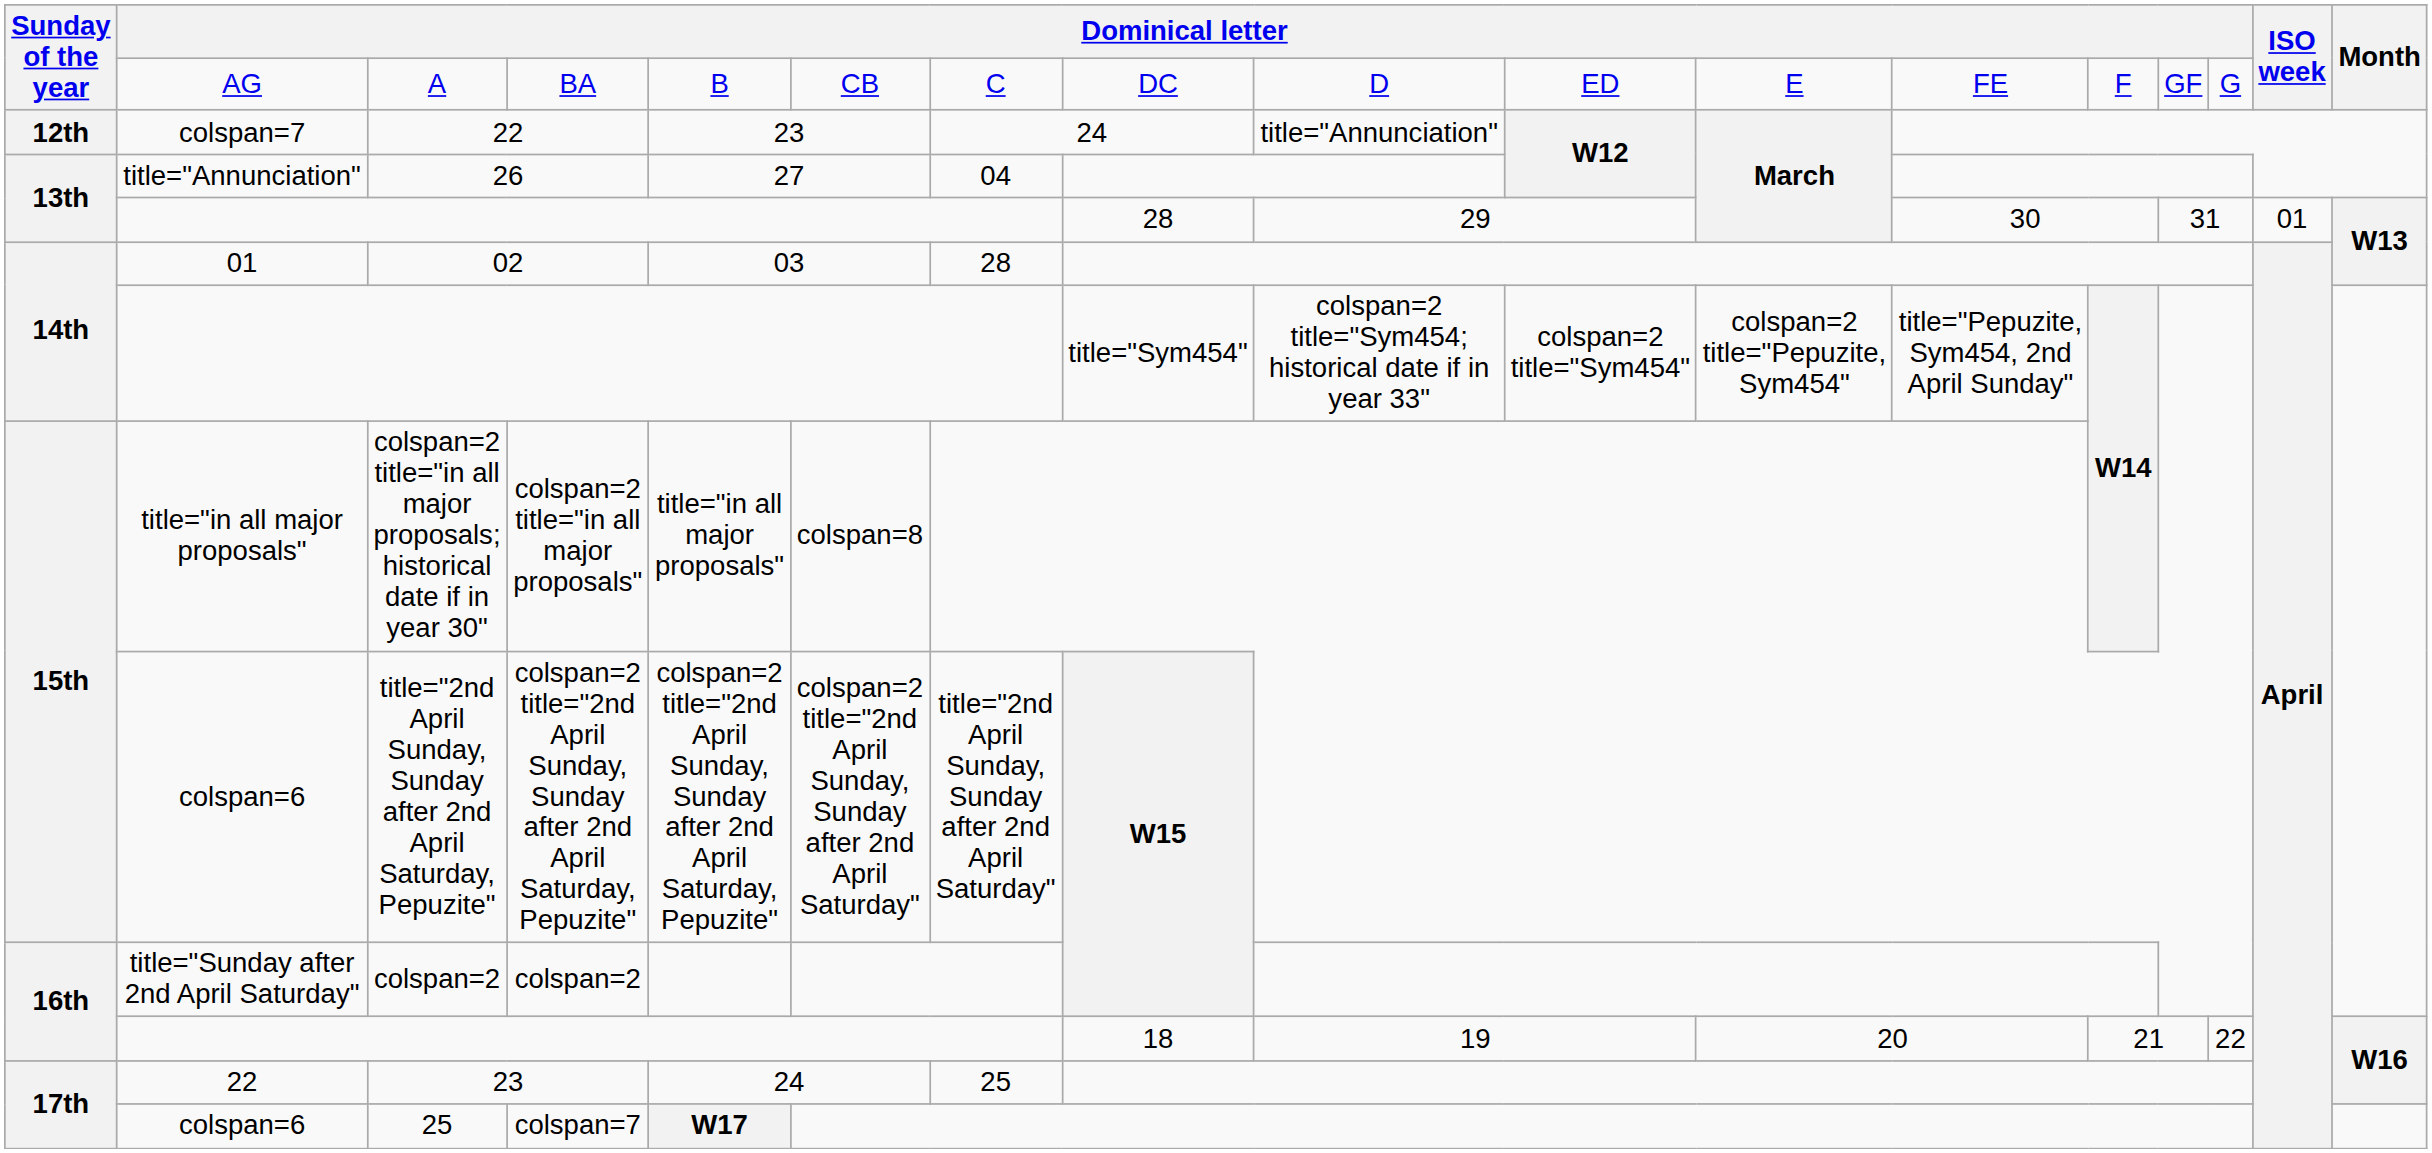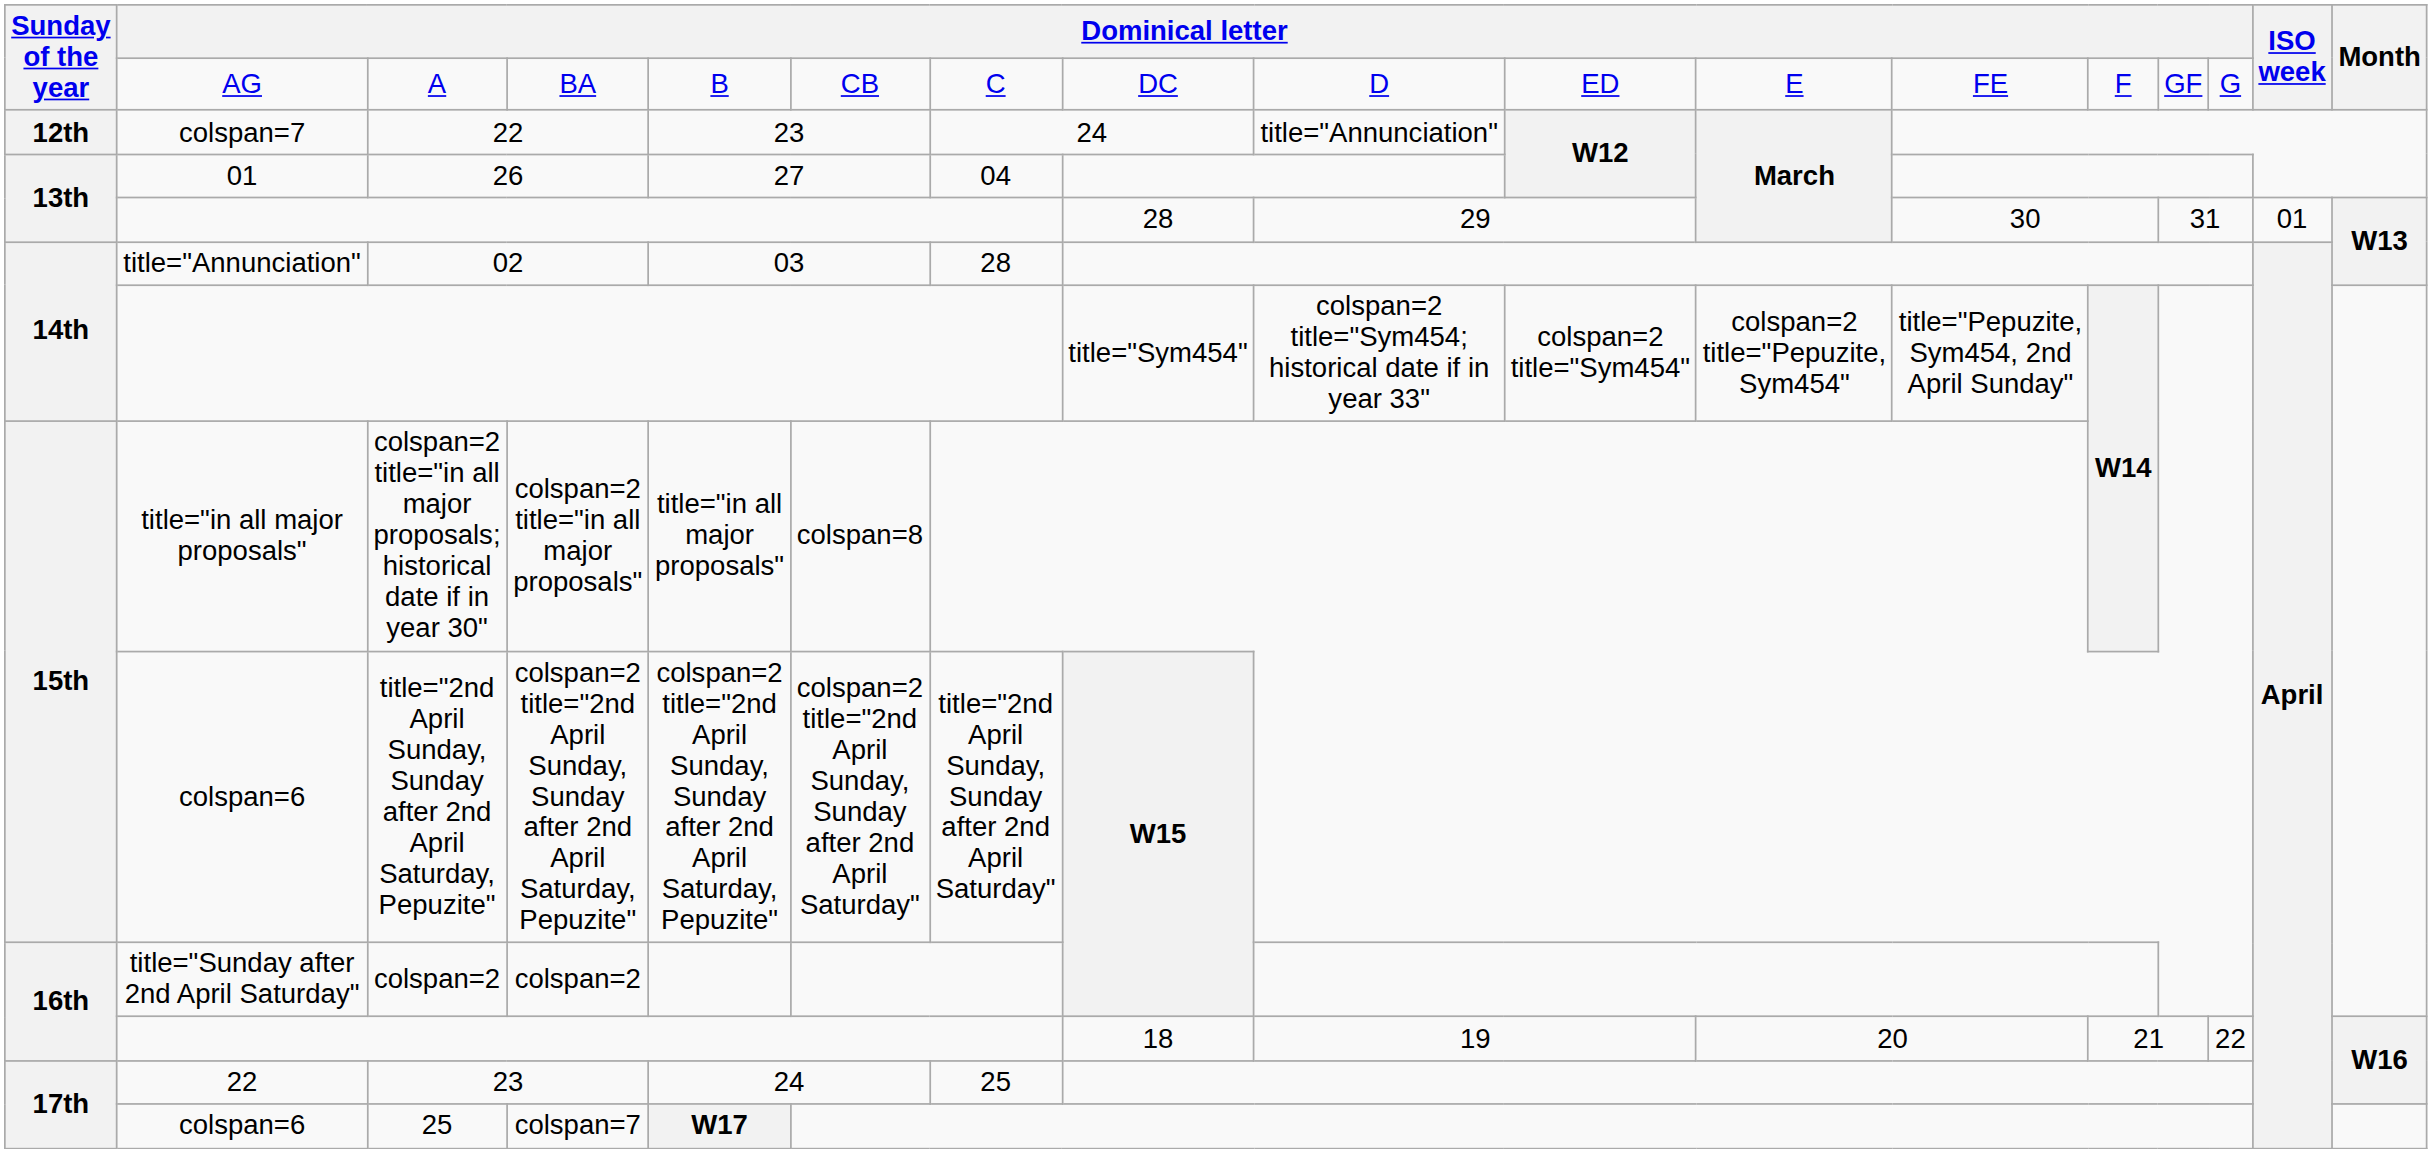(242, 175) title="Annunciation" -> (242, 175) 01
(242, 262) 01 -> (242, 262) title="Annunciation"
